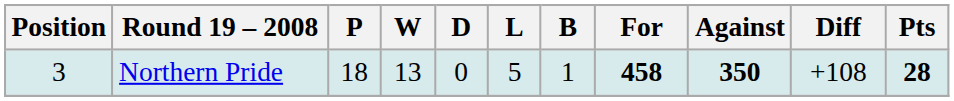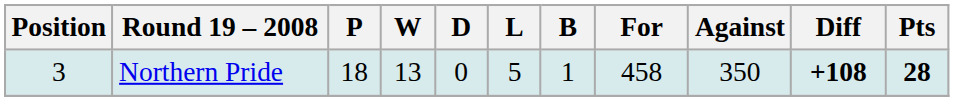(642, 72) bold -> (642, 72) normal
(740, 72) bold -> (740, 72) normal
(838, 72) normal -> (838, 72) bold
